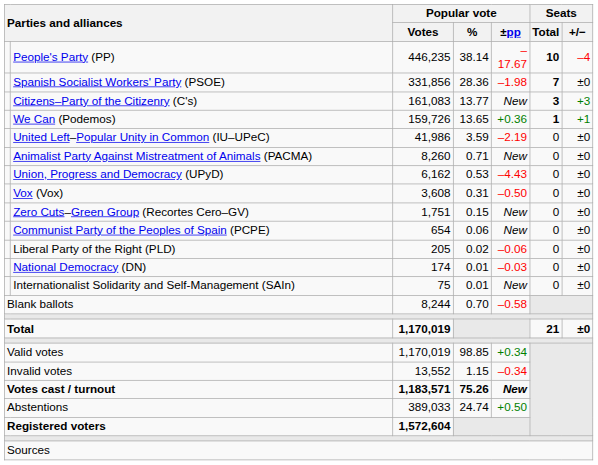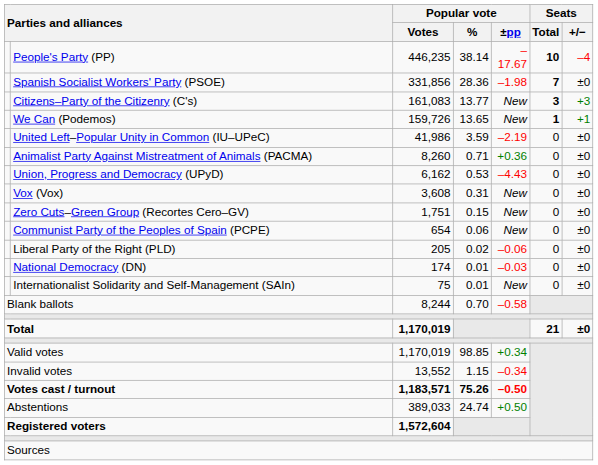(512, 119) +0.36 -> (515, 119) New
(515, 156) New -> (512, 156) +0.36
(512, 193) –0.50 -> (515, 193) New
(515, 389) New -> (512, 389) –0.50
